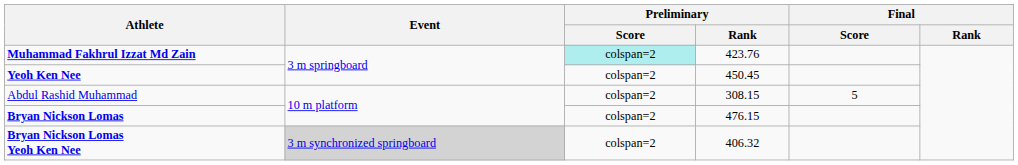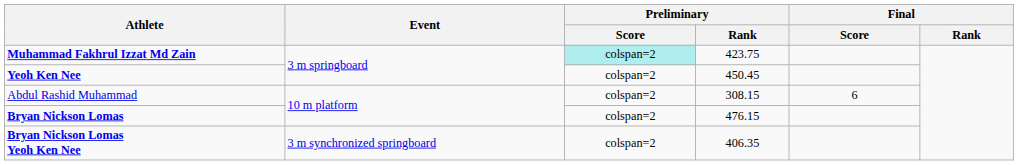(742, 55) 423.76 -> (742, 55) 423.75
(855, 95) 5 -> (855, 95) 6
(362, 143) lightgrey background -> (362, 143) no background
(742, 143) 406.32 -> (742, 143) 406.35
